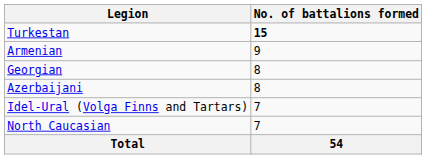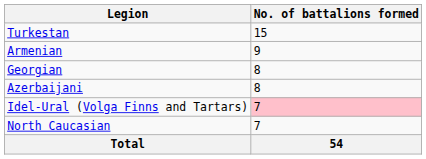(261, 32) bold -> (261, 32) normal
(257, 107) no background -> (257, 107) pink background
